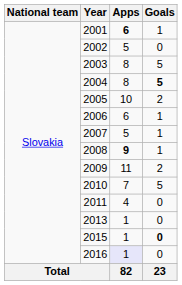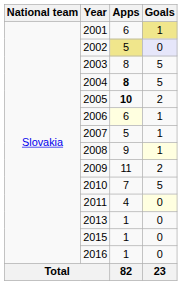(126, 30) bold -> (126, 30) normal
(160, 30) no background -> (160, 30) khaki background
(126, 47) no background -> (126, 47) khaki background
(160, 47) no background -> (160, 47) lavender background
(126, 82) normal -> (126, 82) bold
(160, 82) bold -> (160, 82) normal
(126, 99) normal -> (126, 99) bold
(126, 116) no background -> (126, 116) lightyellow background
(126, 151) bold -> (126, 151) normal
(160, 151) no background -> (160, 151) lightyellow background
(160, 202) no background -> (160, 202) lightyellow background
(160, 237) bold -> (160, 237) normal
(126, 254) lavender background -> (126, 254) no background
